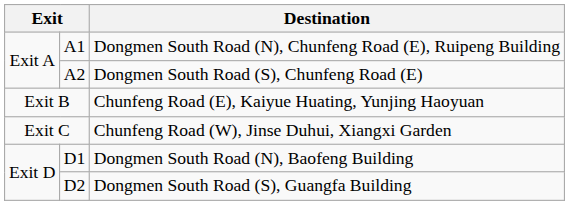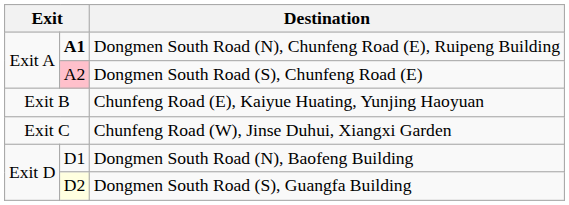(75, 46) normal -> (75, 46) bold
(75, 74) no background -> (75, 74) pink background
(75, 185) no background -> (75, 185) lightyellow background
